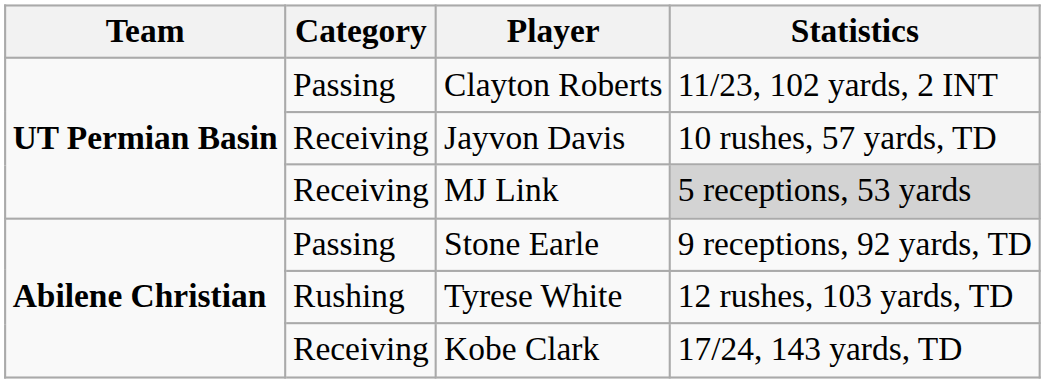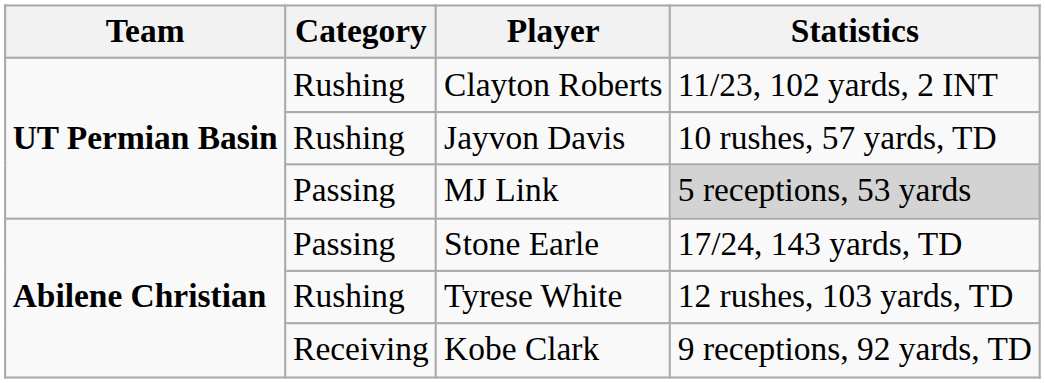(344, 84) Passing -> (349, 84) Rushing
(361, 137) Receiving -> (349, 137) Rushing
(361, 190) Receiving -> (344, 190) Passing
(855, 243) 9 receptions, 92 yards, TD -> (820, 243) 17/24, 143 yards, TD
(820, 349) 17/24, 143 yards, TD -> (855, 349) 9 receptions, 92 yards, TD
